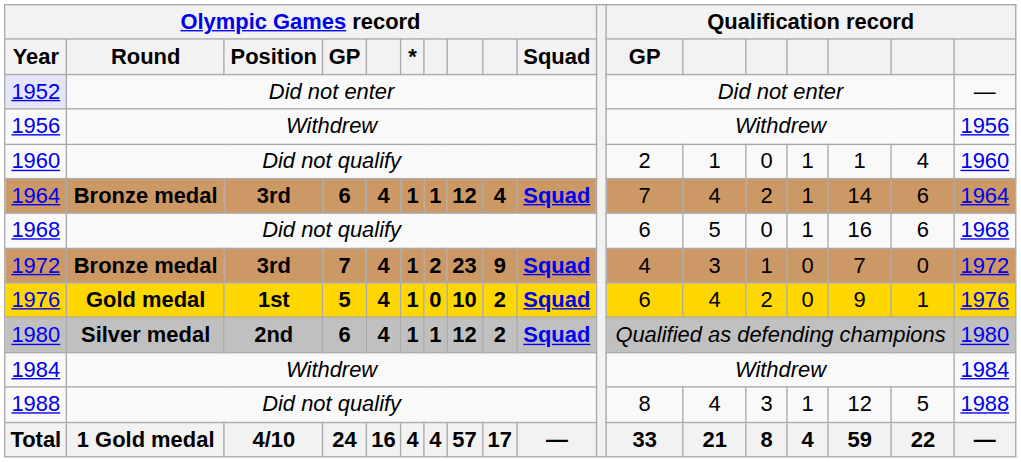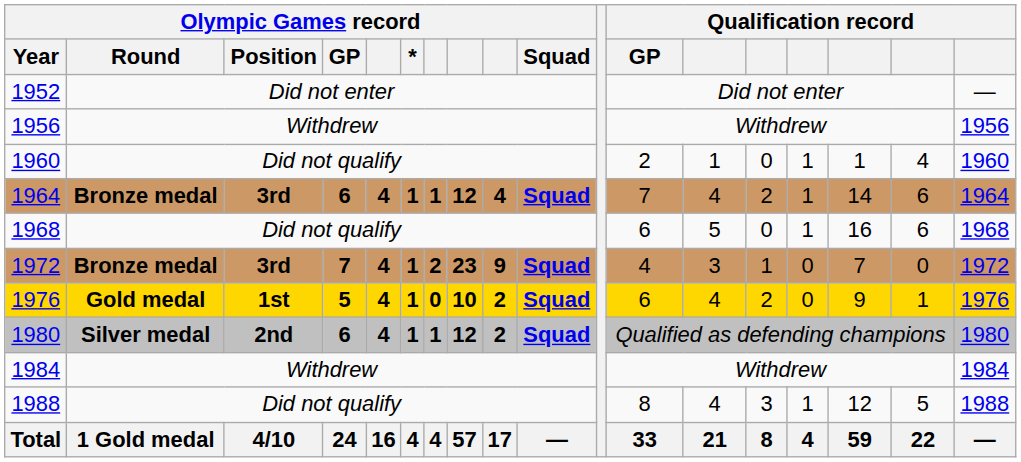(36, 91) lavender background -> (36, 91) no background
